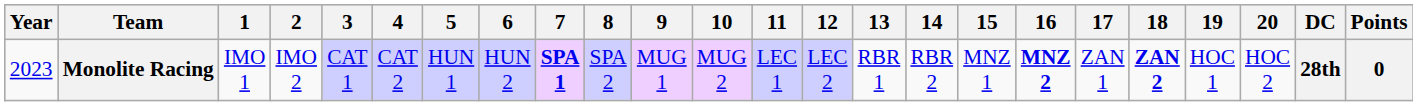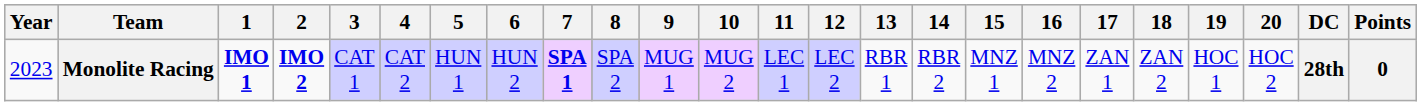(245, 69) normal -> (246, 69) bold
(296, 69) normal -> (302, 69) bold
(1046, 69) bold -> (1052, 69) normal
(1157, 69) bold -> (1161, 69) normal
